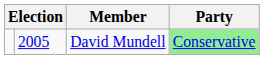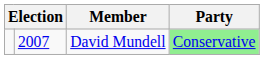(34, 41) 2005 -> (34, 41) 2007
